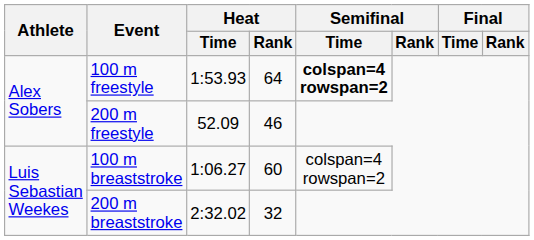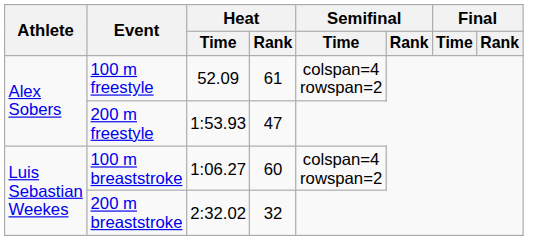(218, 79) 1:53.93 -> (218, 79) 52.09
(273, 79) 64 -> (273, 79) 61
(344, 79) bold -> (341, 79) normal
(218, 124) 52.09 -> (218, 124) 1:53.93
(273, 124) 46 -> (273, 124) 47
